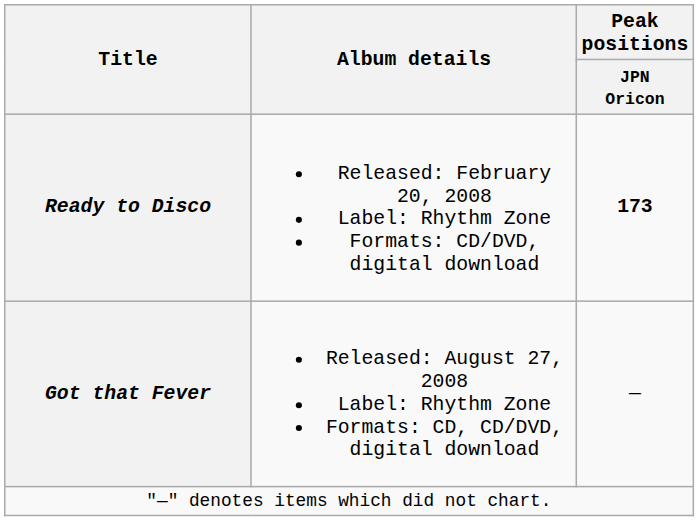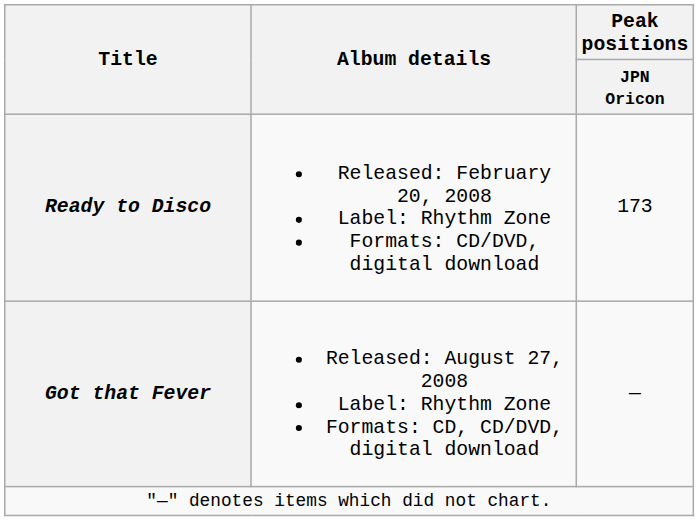(635, 208) bold -> (635, 208) normal
